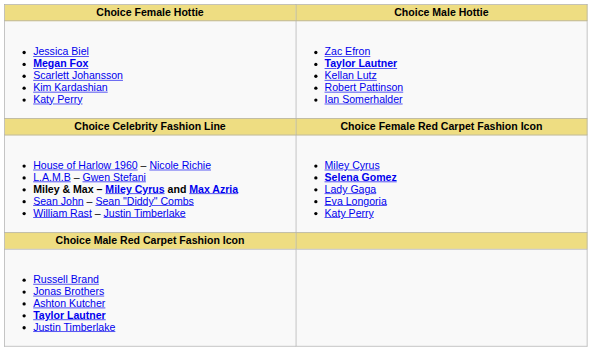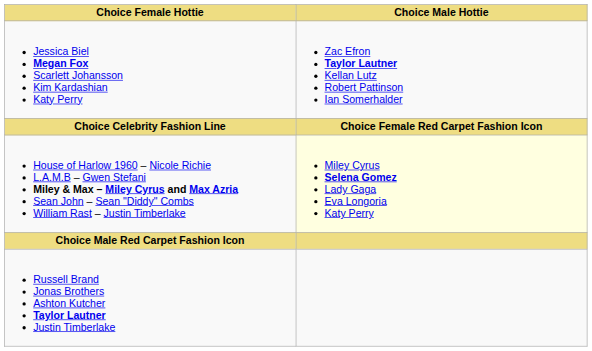(441, 190) no background -> (441, 190) lightyellow background
